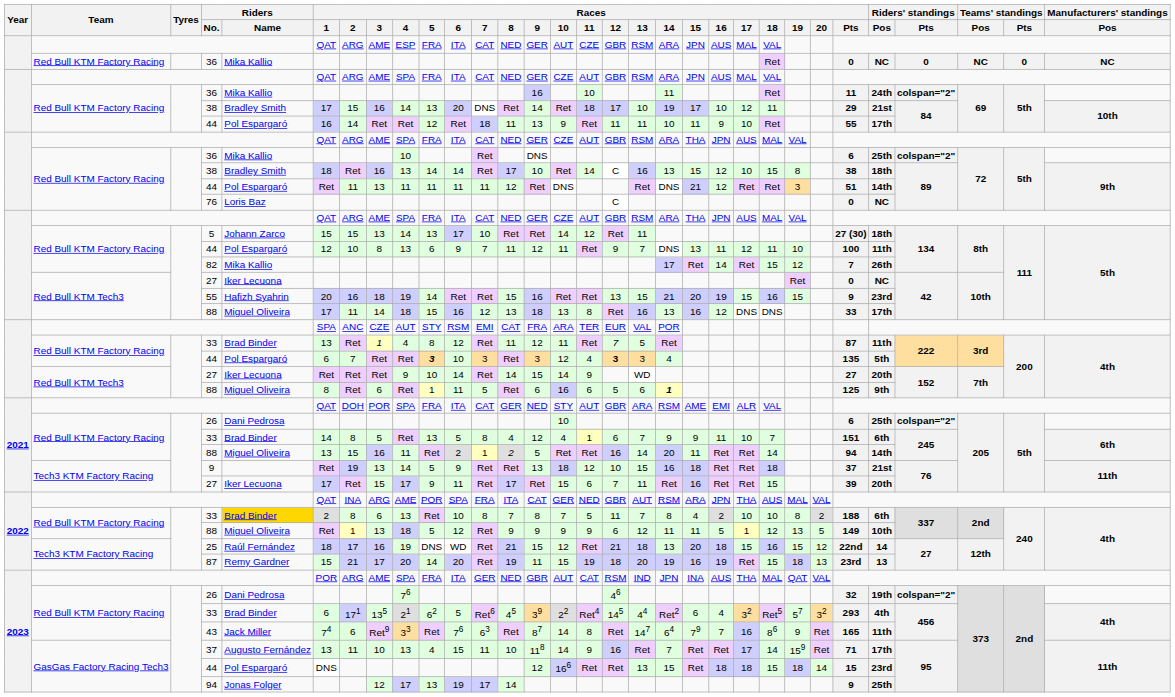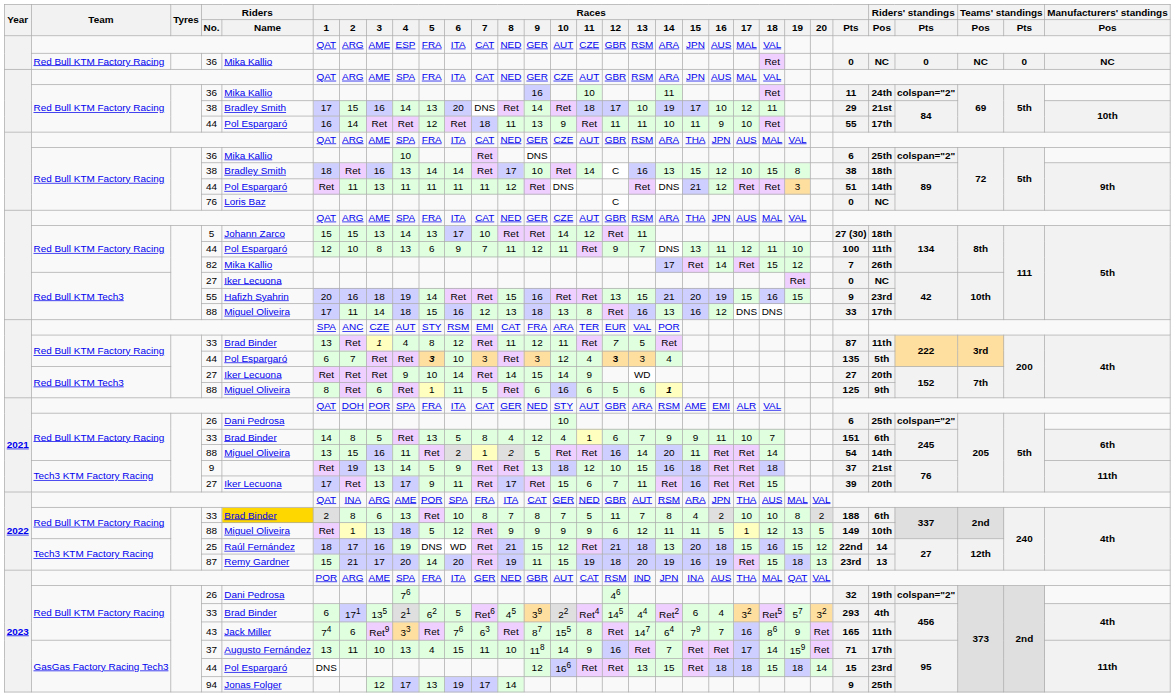(851, 452) 94 -> (851, 452) 54
(379, 483) 15 -> (379, 483) 13
(563, 631) 14 -> (563, 631) 155
